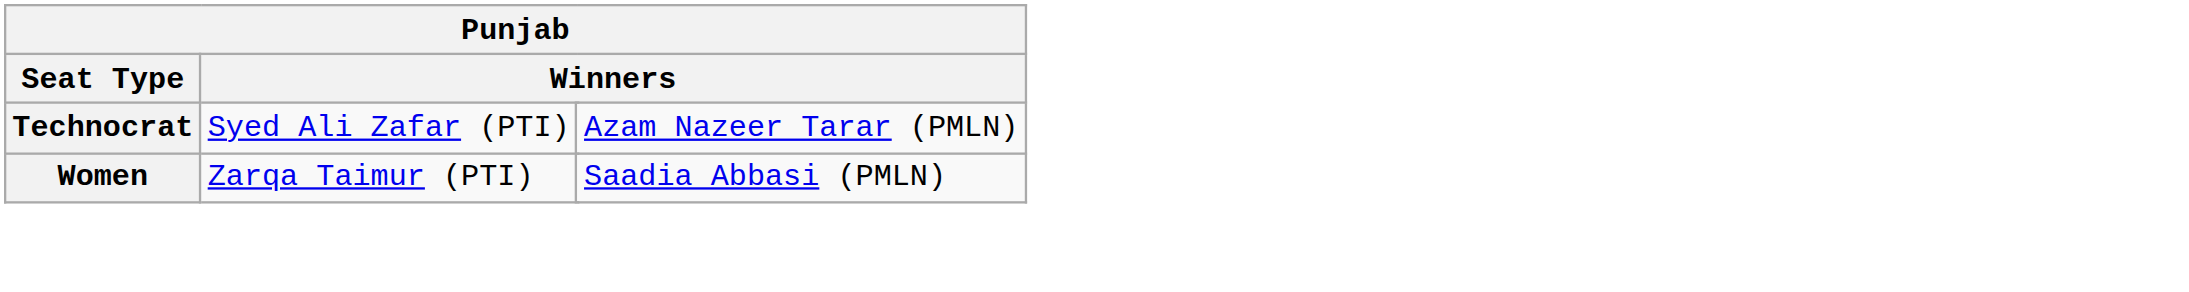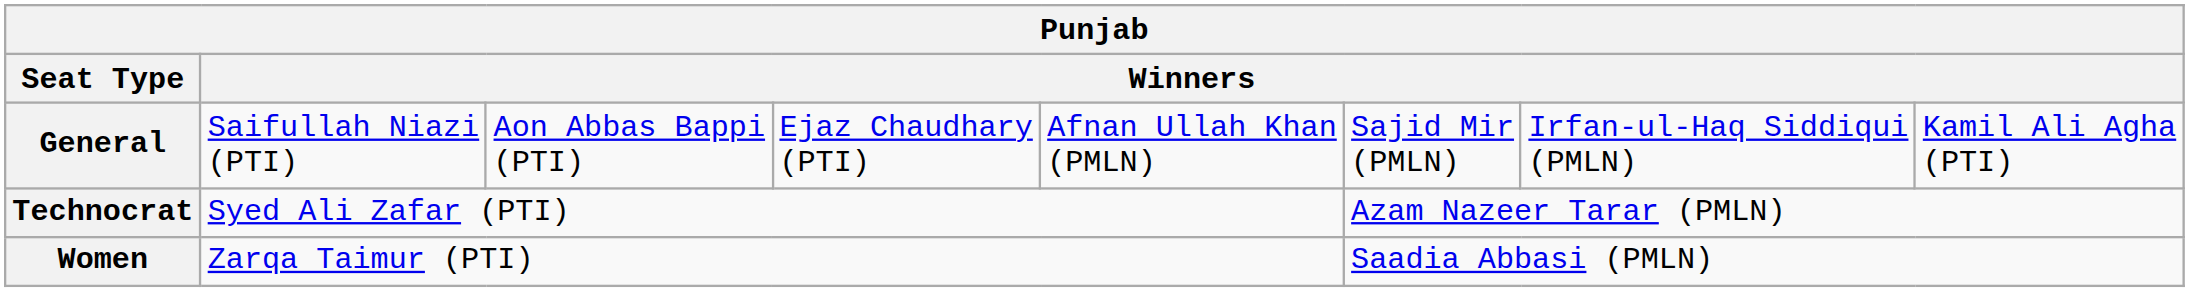+ row: (103, 145)
